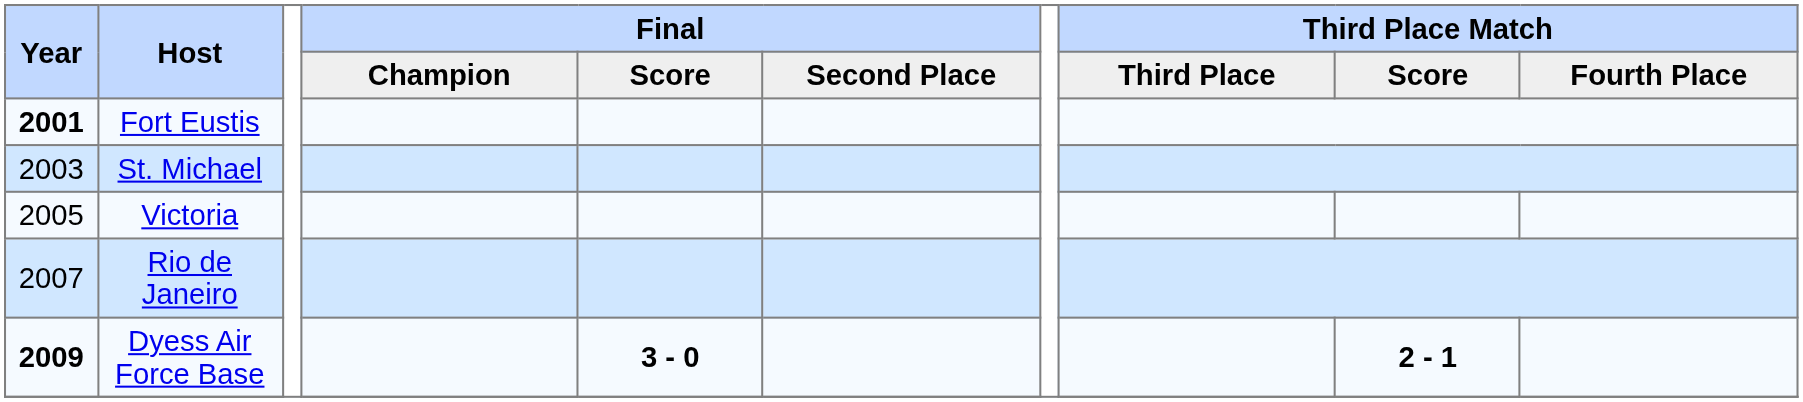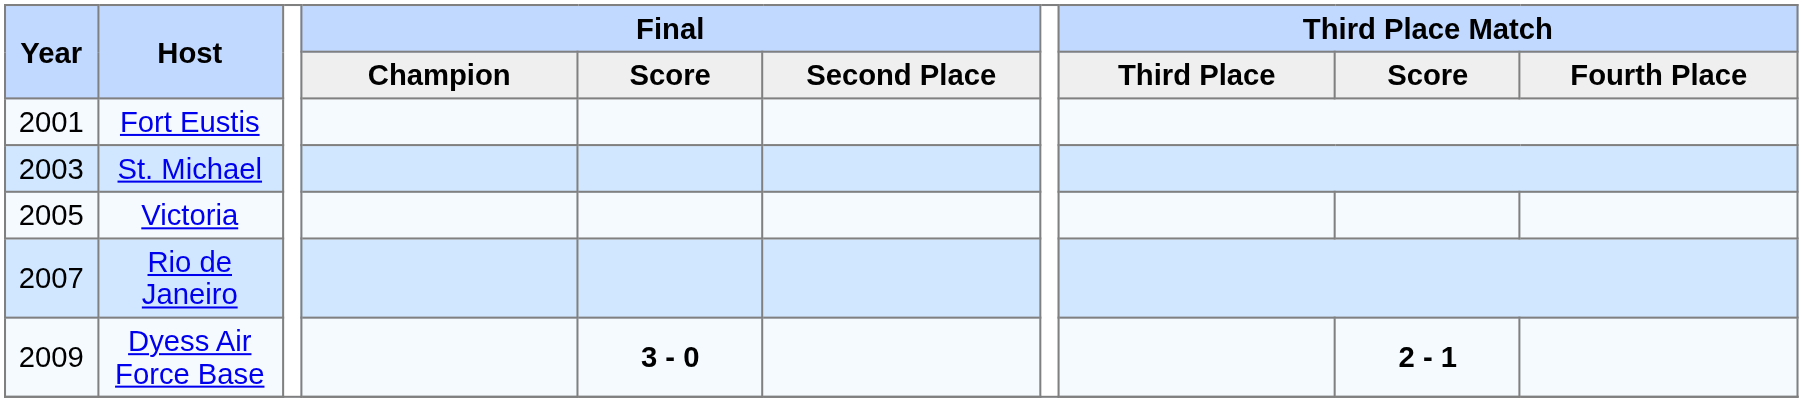(51, 122) bold -> (51, 122) normal
(51, 357) bold -> (51, 357) normal
